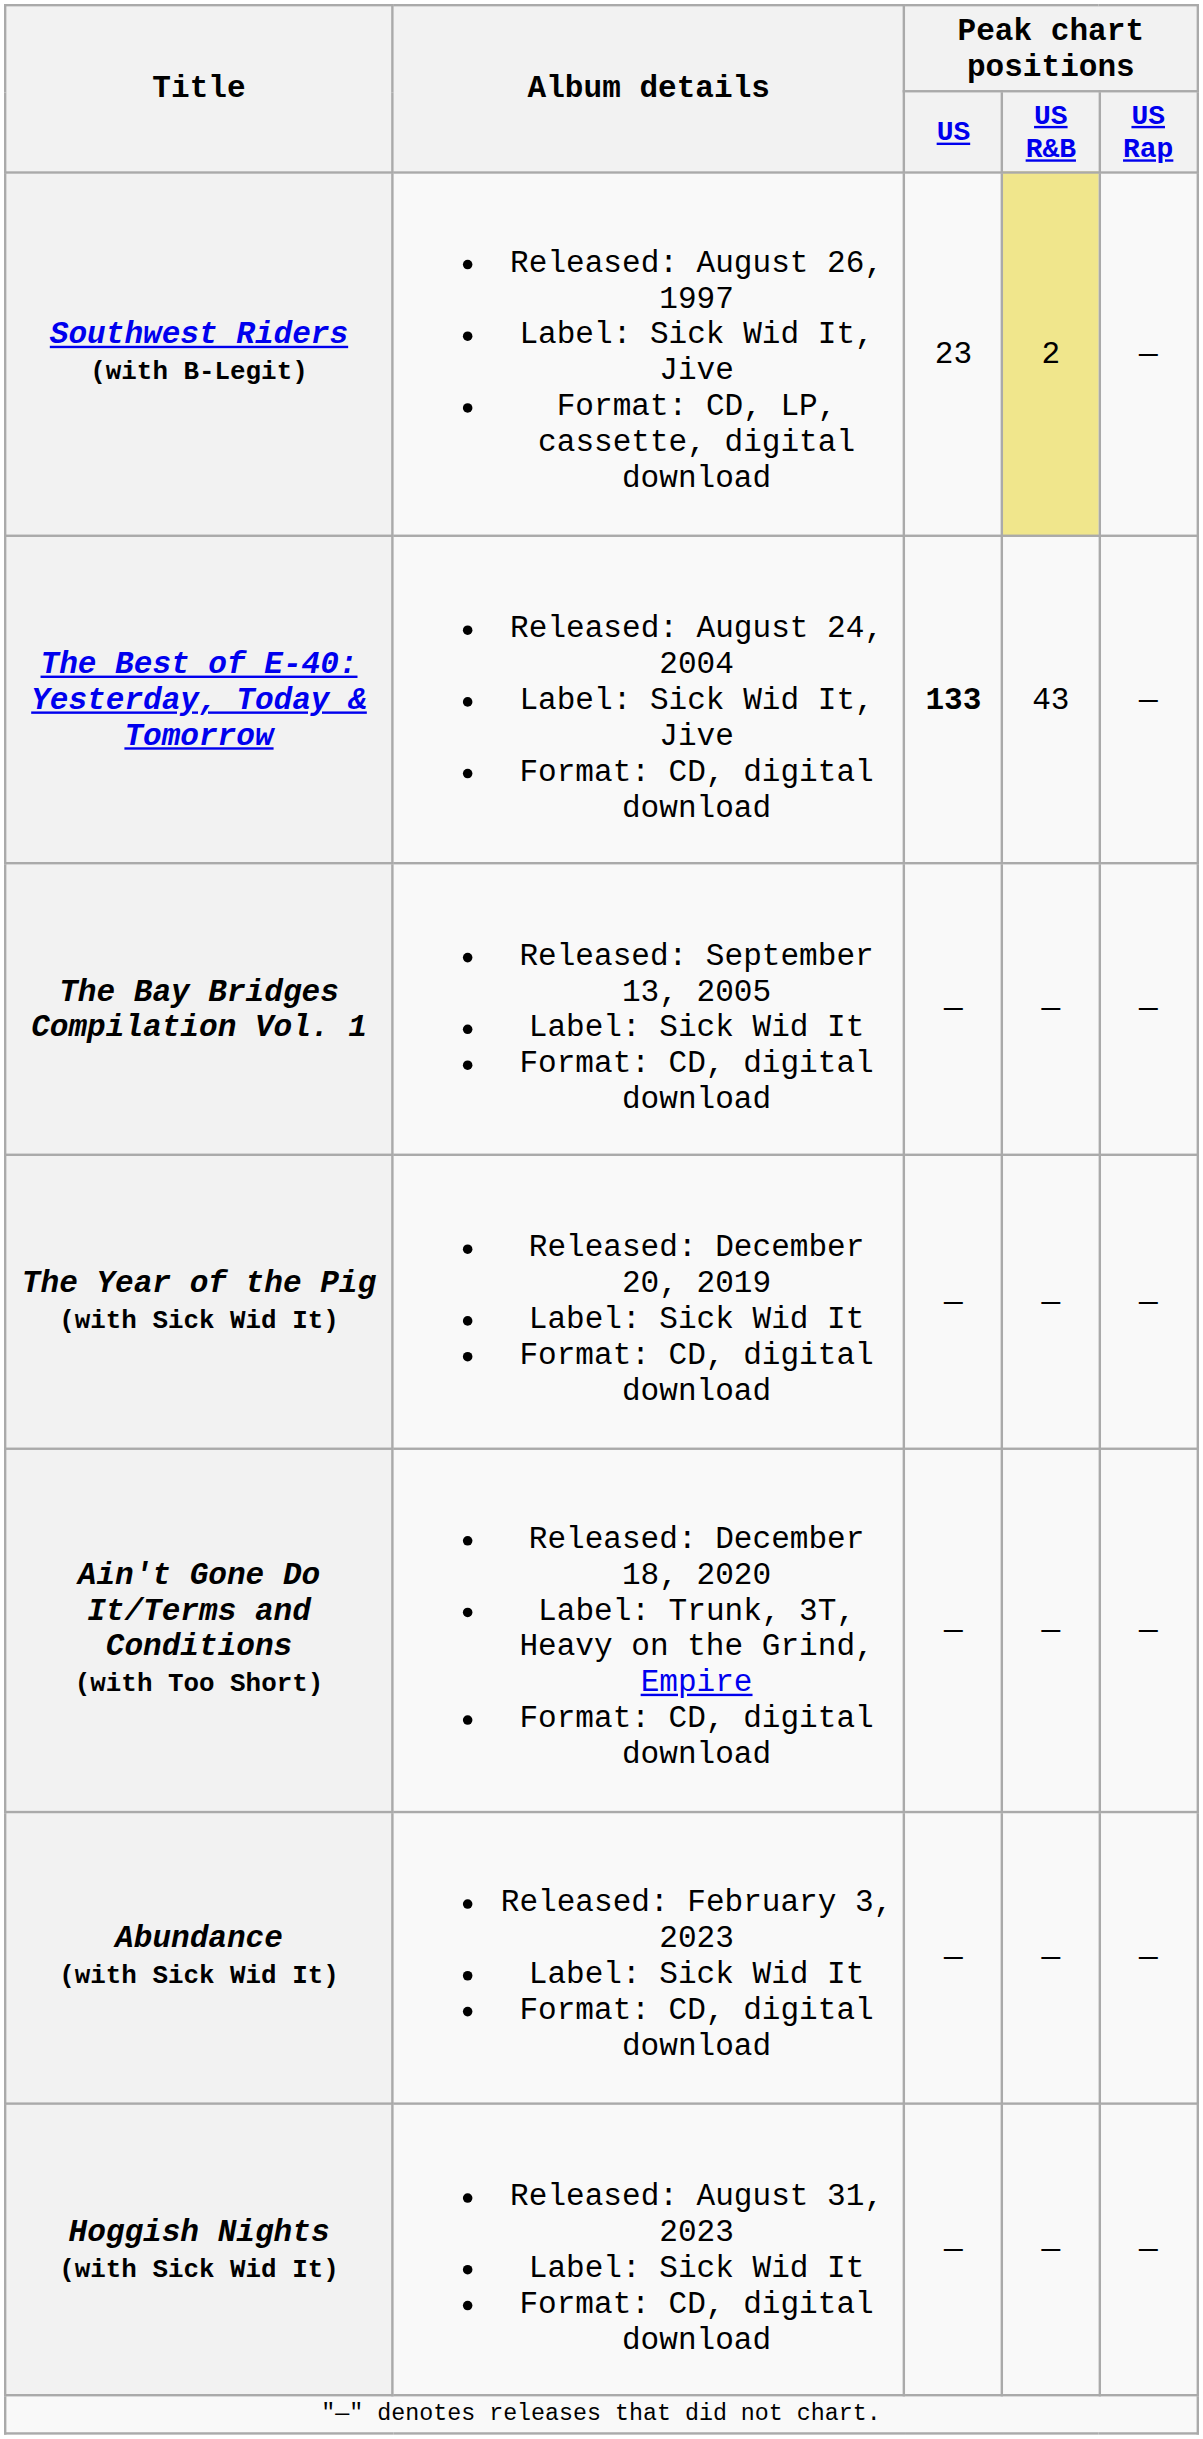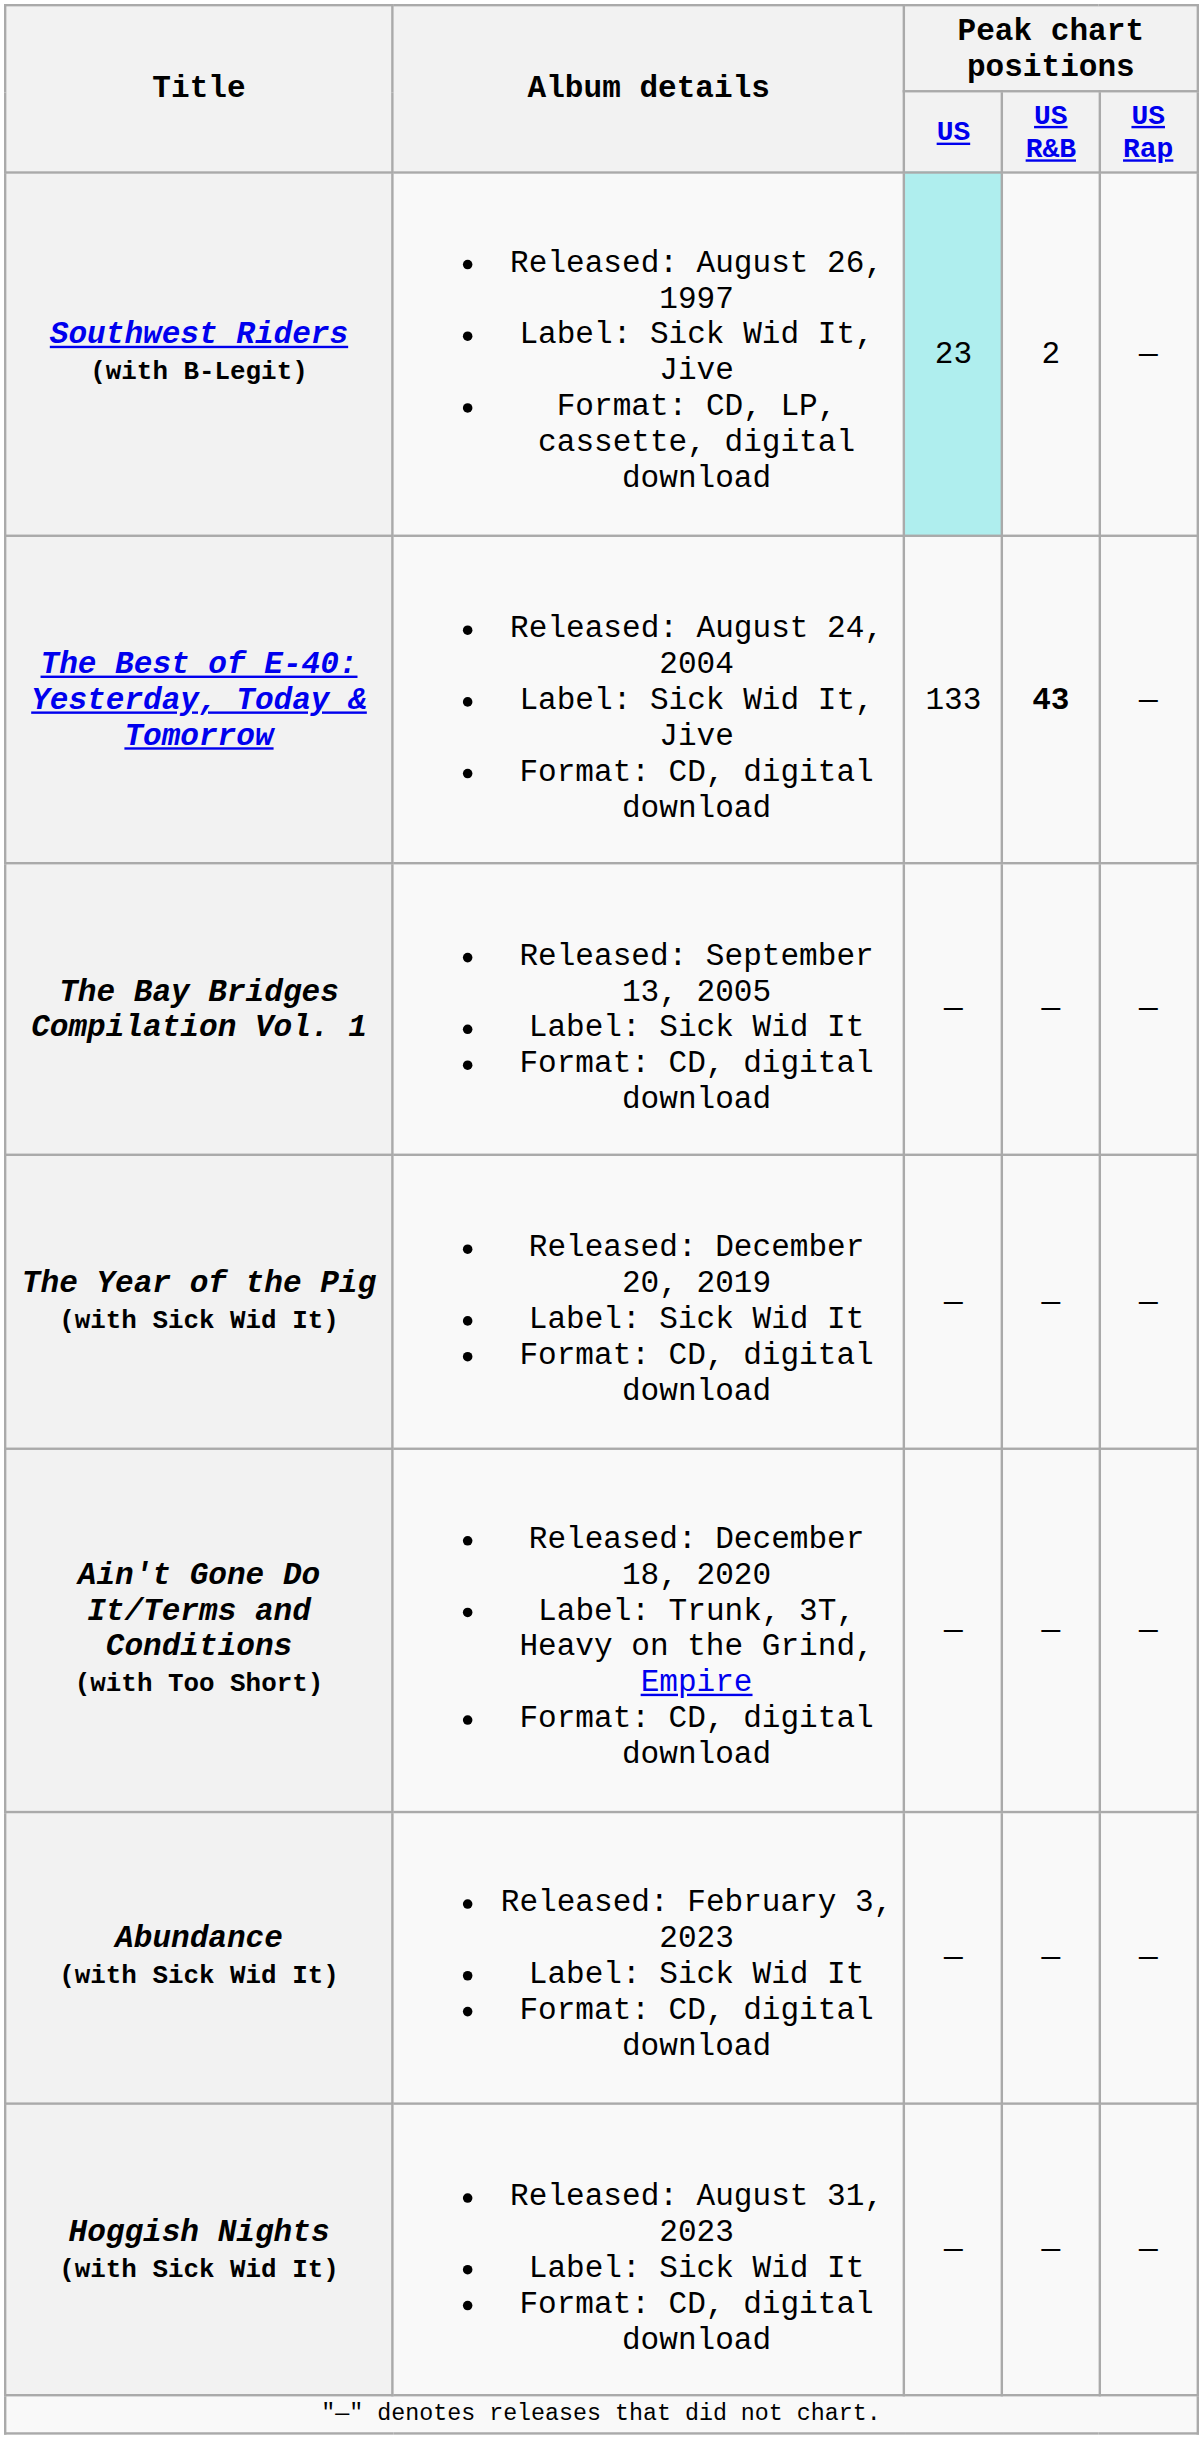(953, 354) no background -> (953, 354) paleturquoise background
(1051, 354) khaki background -> (1051, 354) no background
(953, 700) bold -> (953, 700) normal
(1051, 700) normal -> (1051, 700) bold
